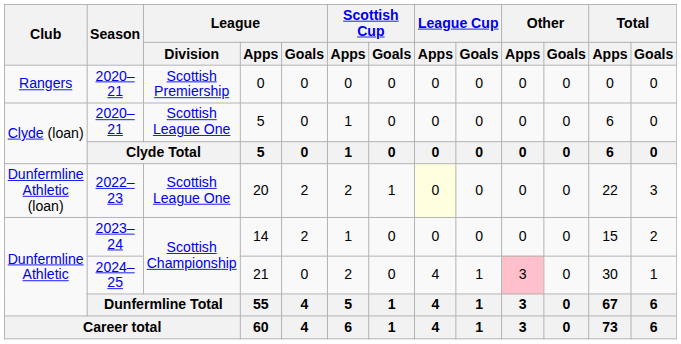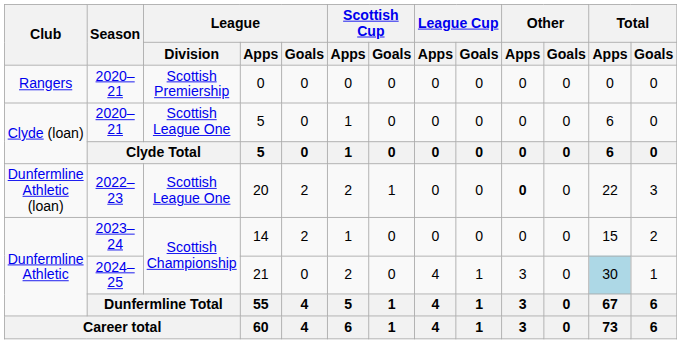(435, 190) lightyellow background -> (435, 190) no background
(523, 190) normal -> (523, 190) bold
(523, 274) pink background -> (523, 274) no background
(610, 274) no background -> (610, 274) lightblue background
